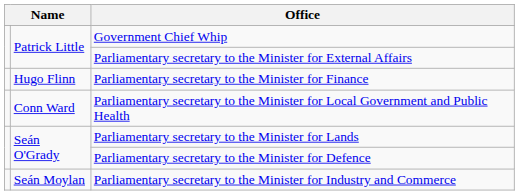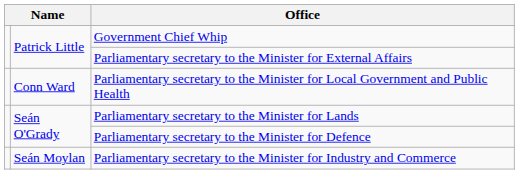- row: (231, 79)
